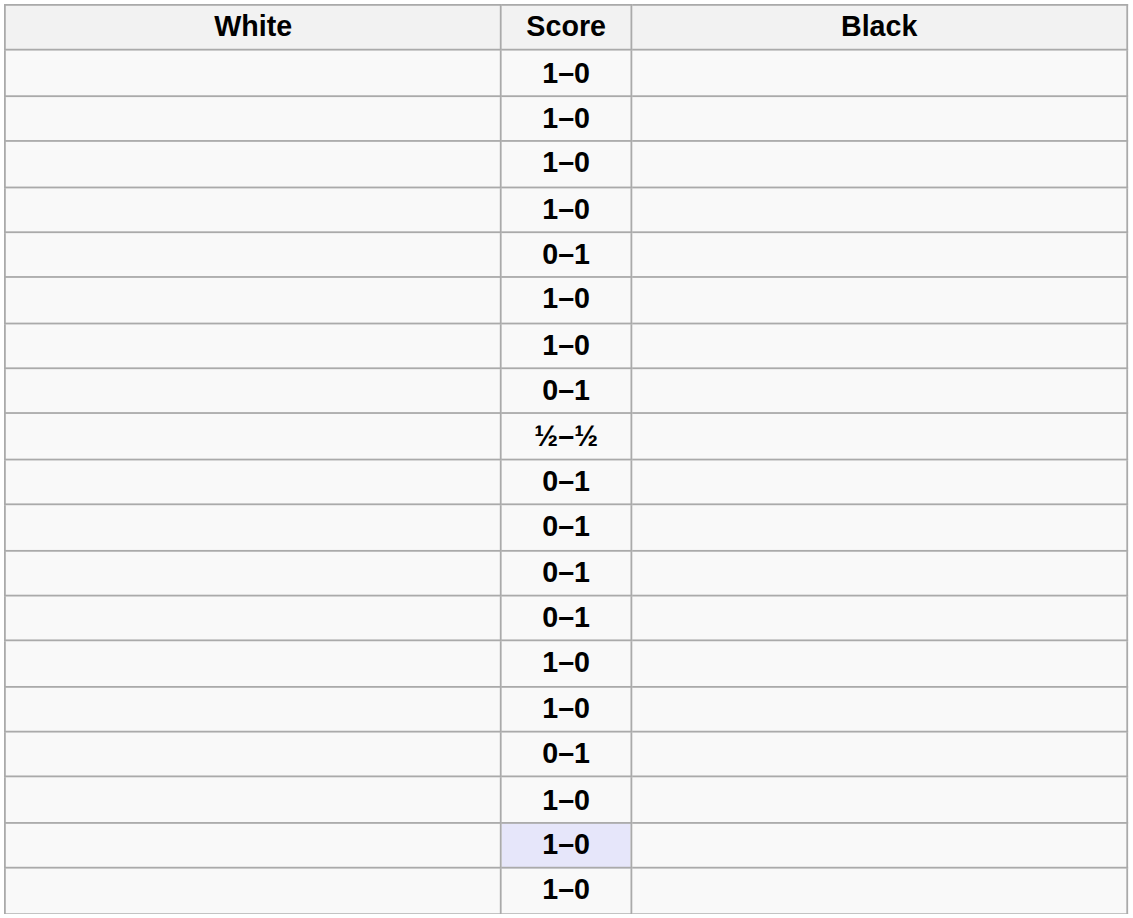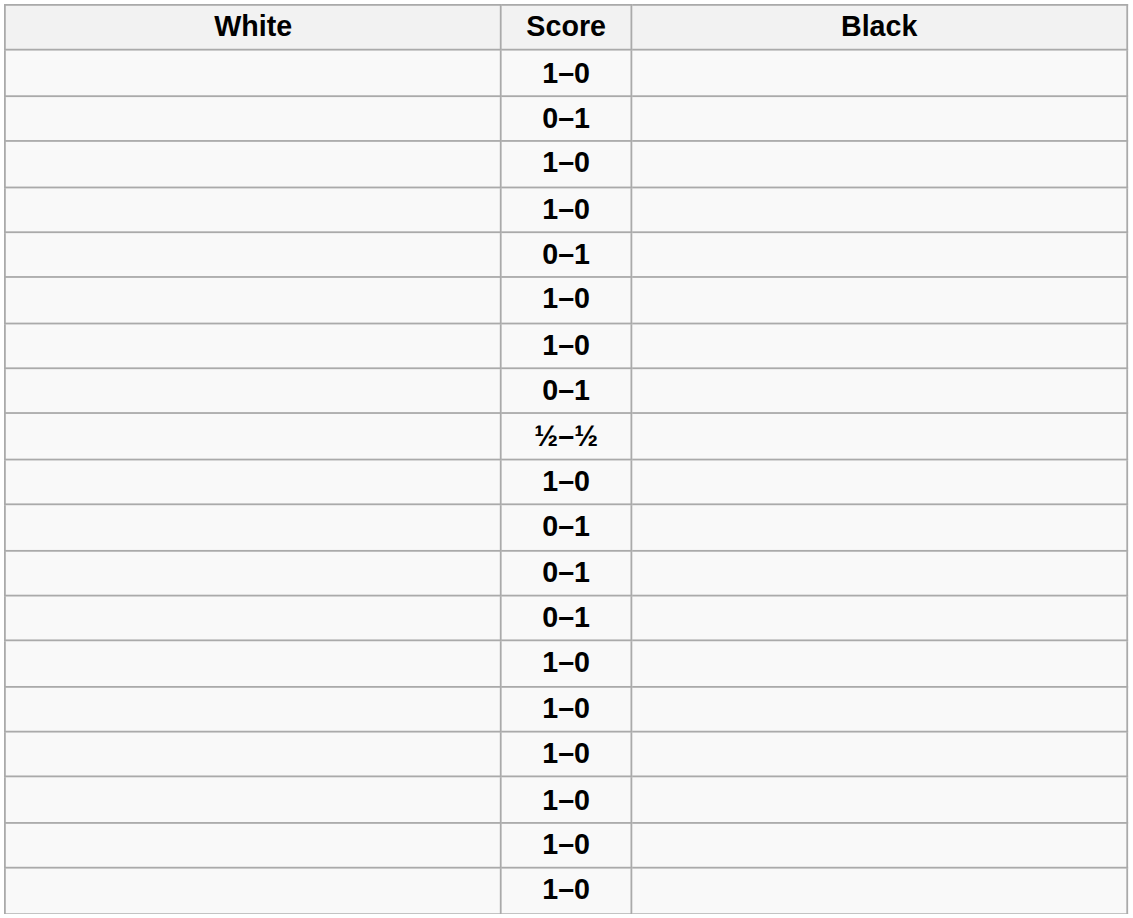(566, 118) 1–0 -> (566, 118) 0–1
(566, 481) 0–1 -> (566, 481) 1–0
(566, 753) 0–1 -> (566, 753) 1–0
(566, 844) lavender background -> (566, 844) no background
